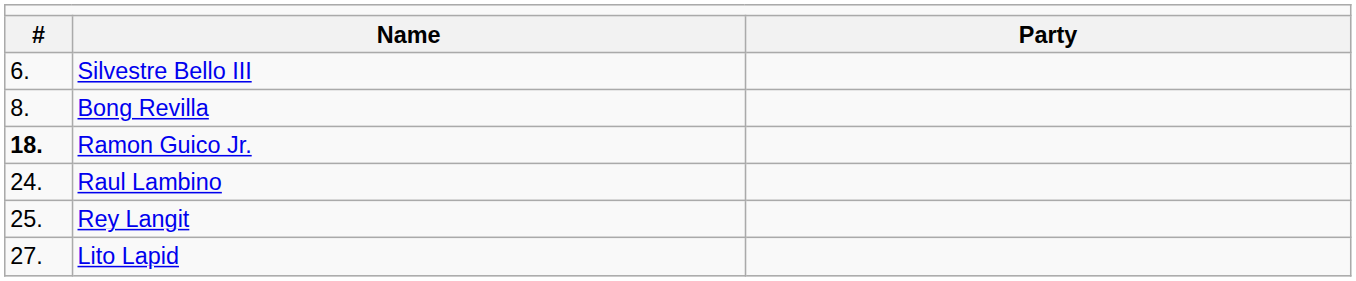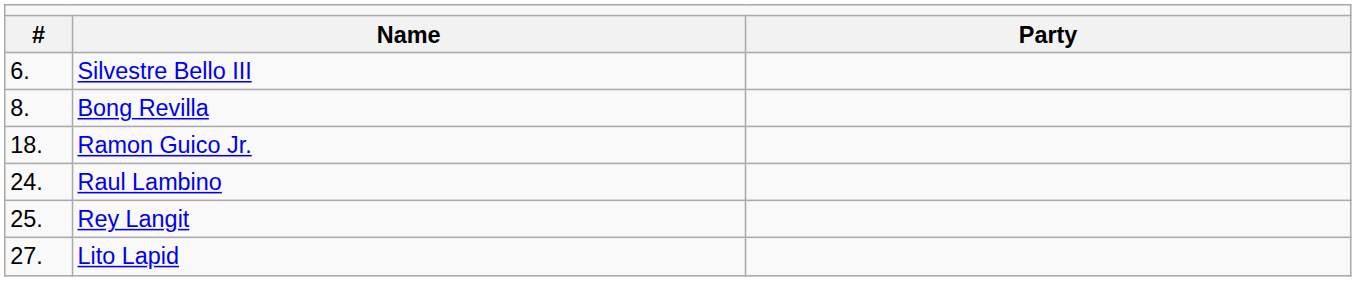(26, 146) bold -> (26, 146) normal
